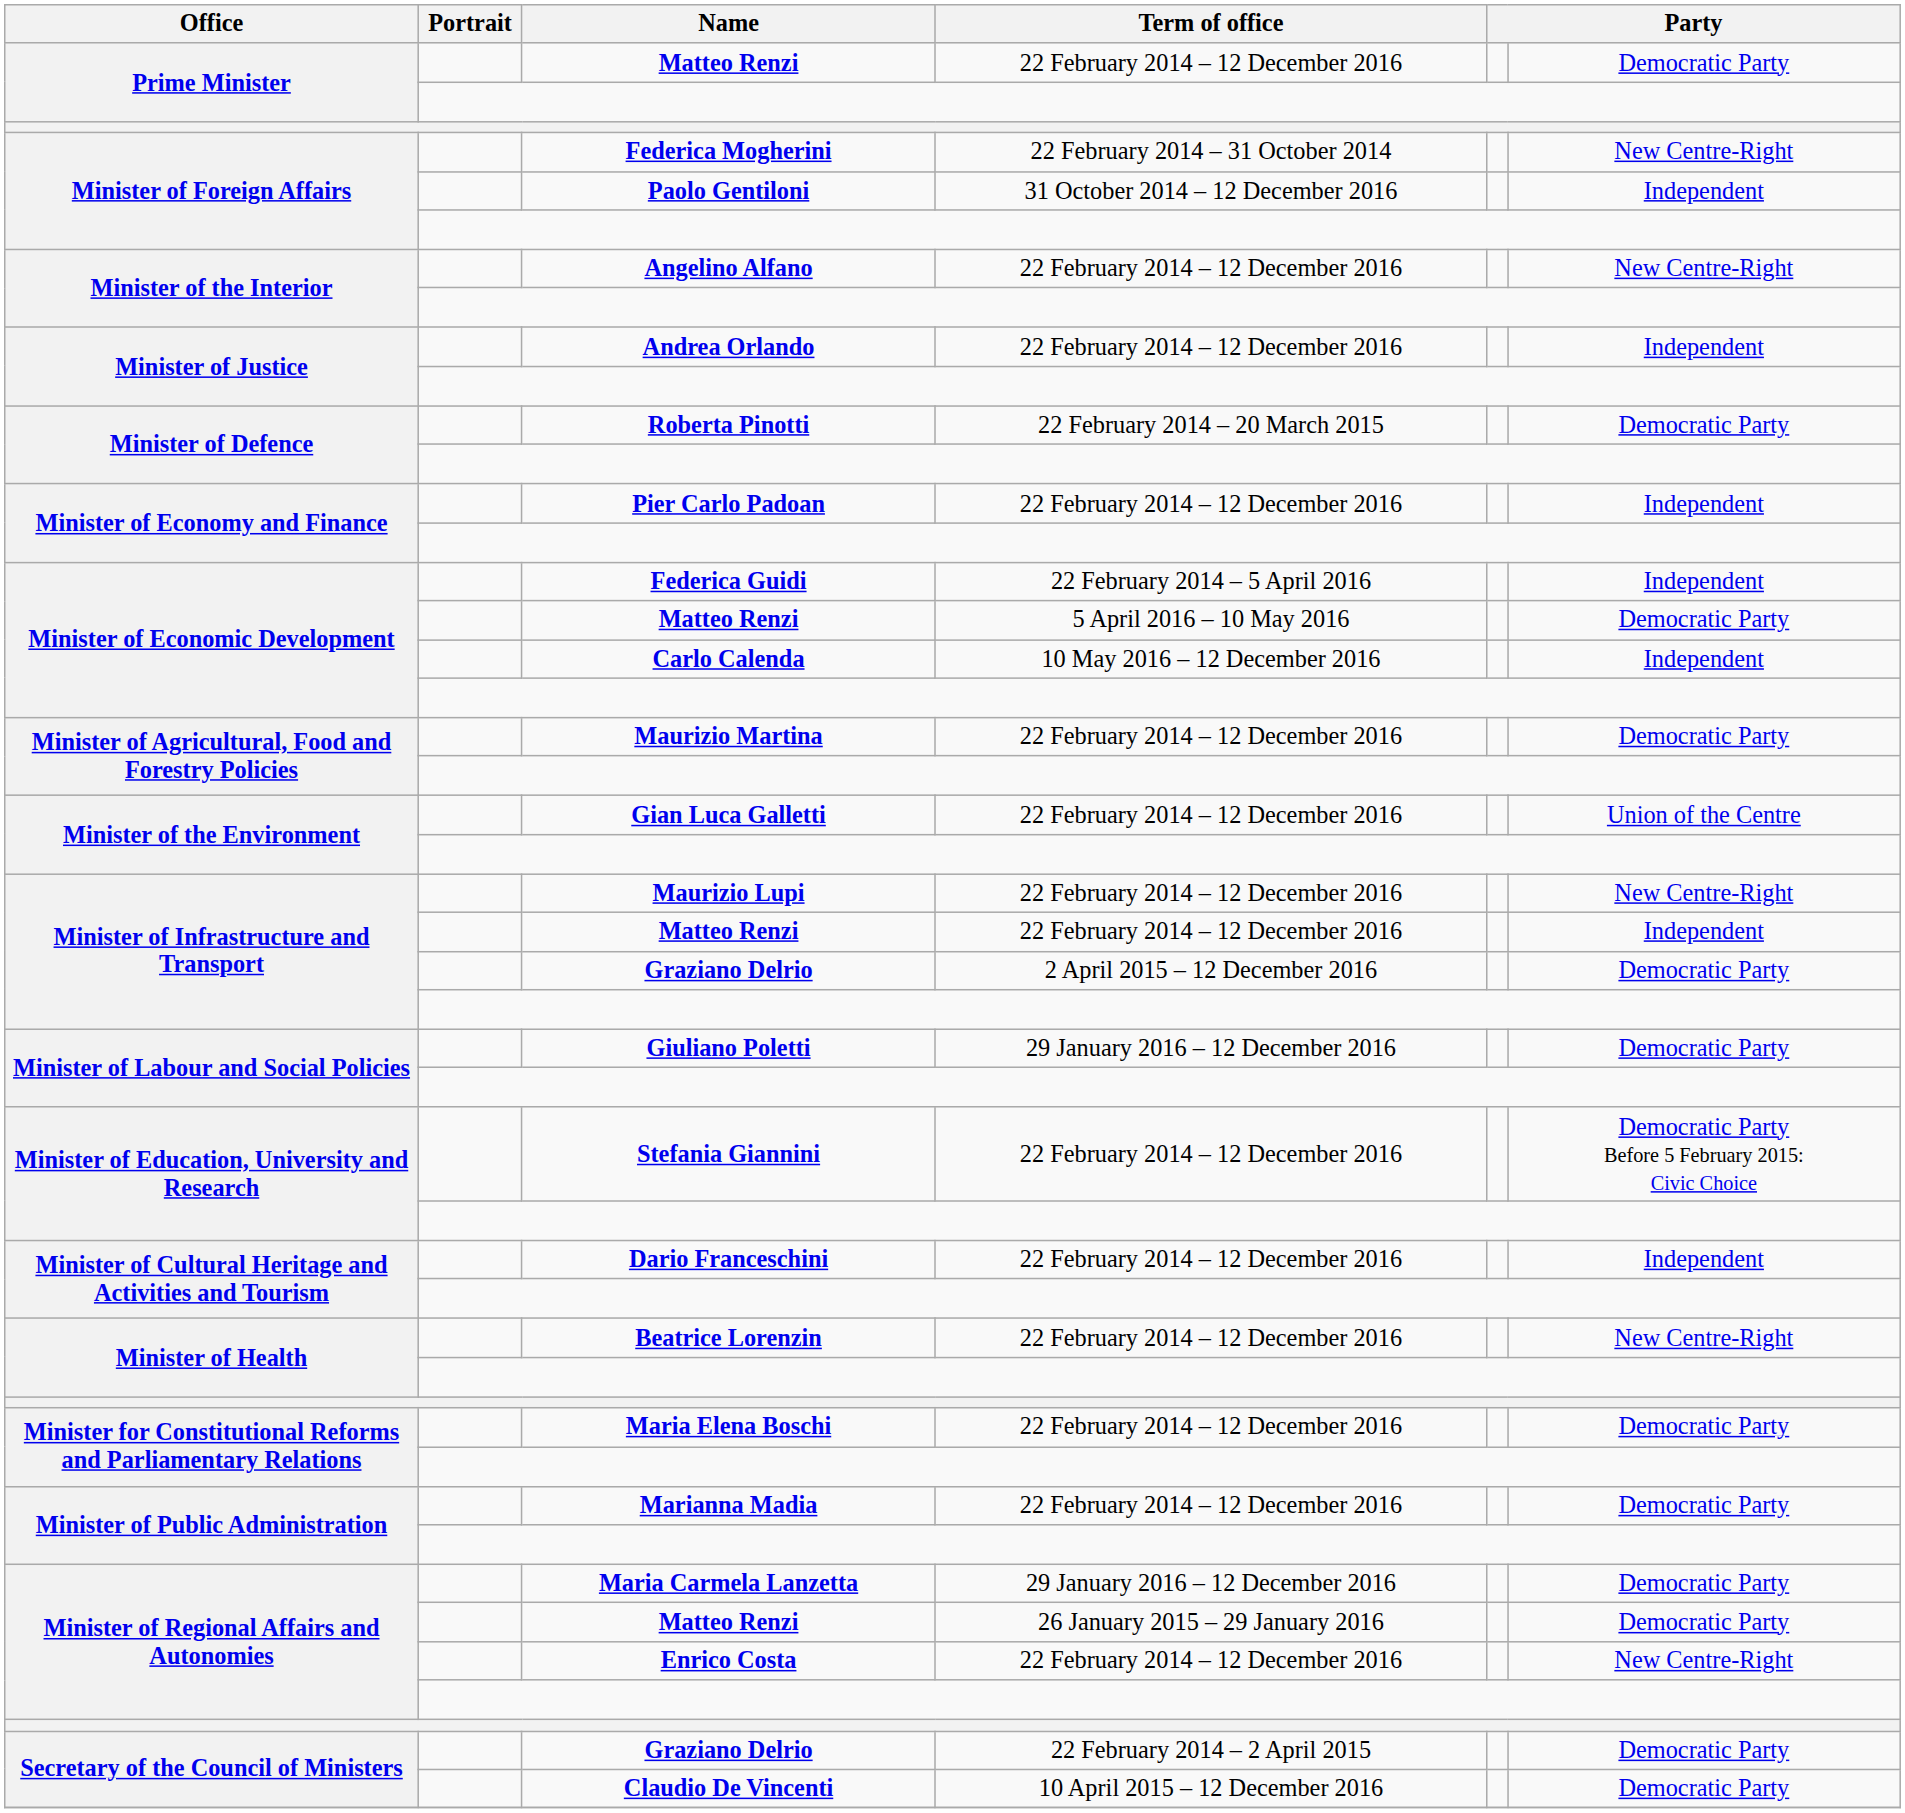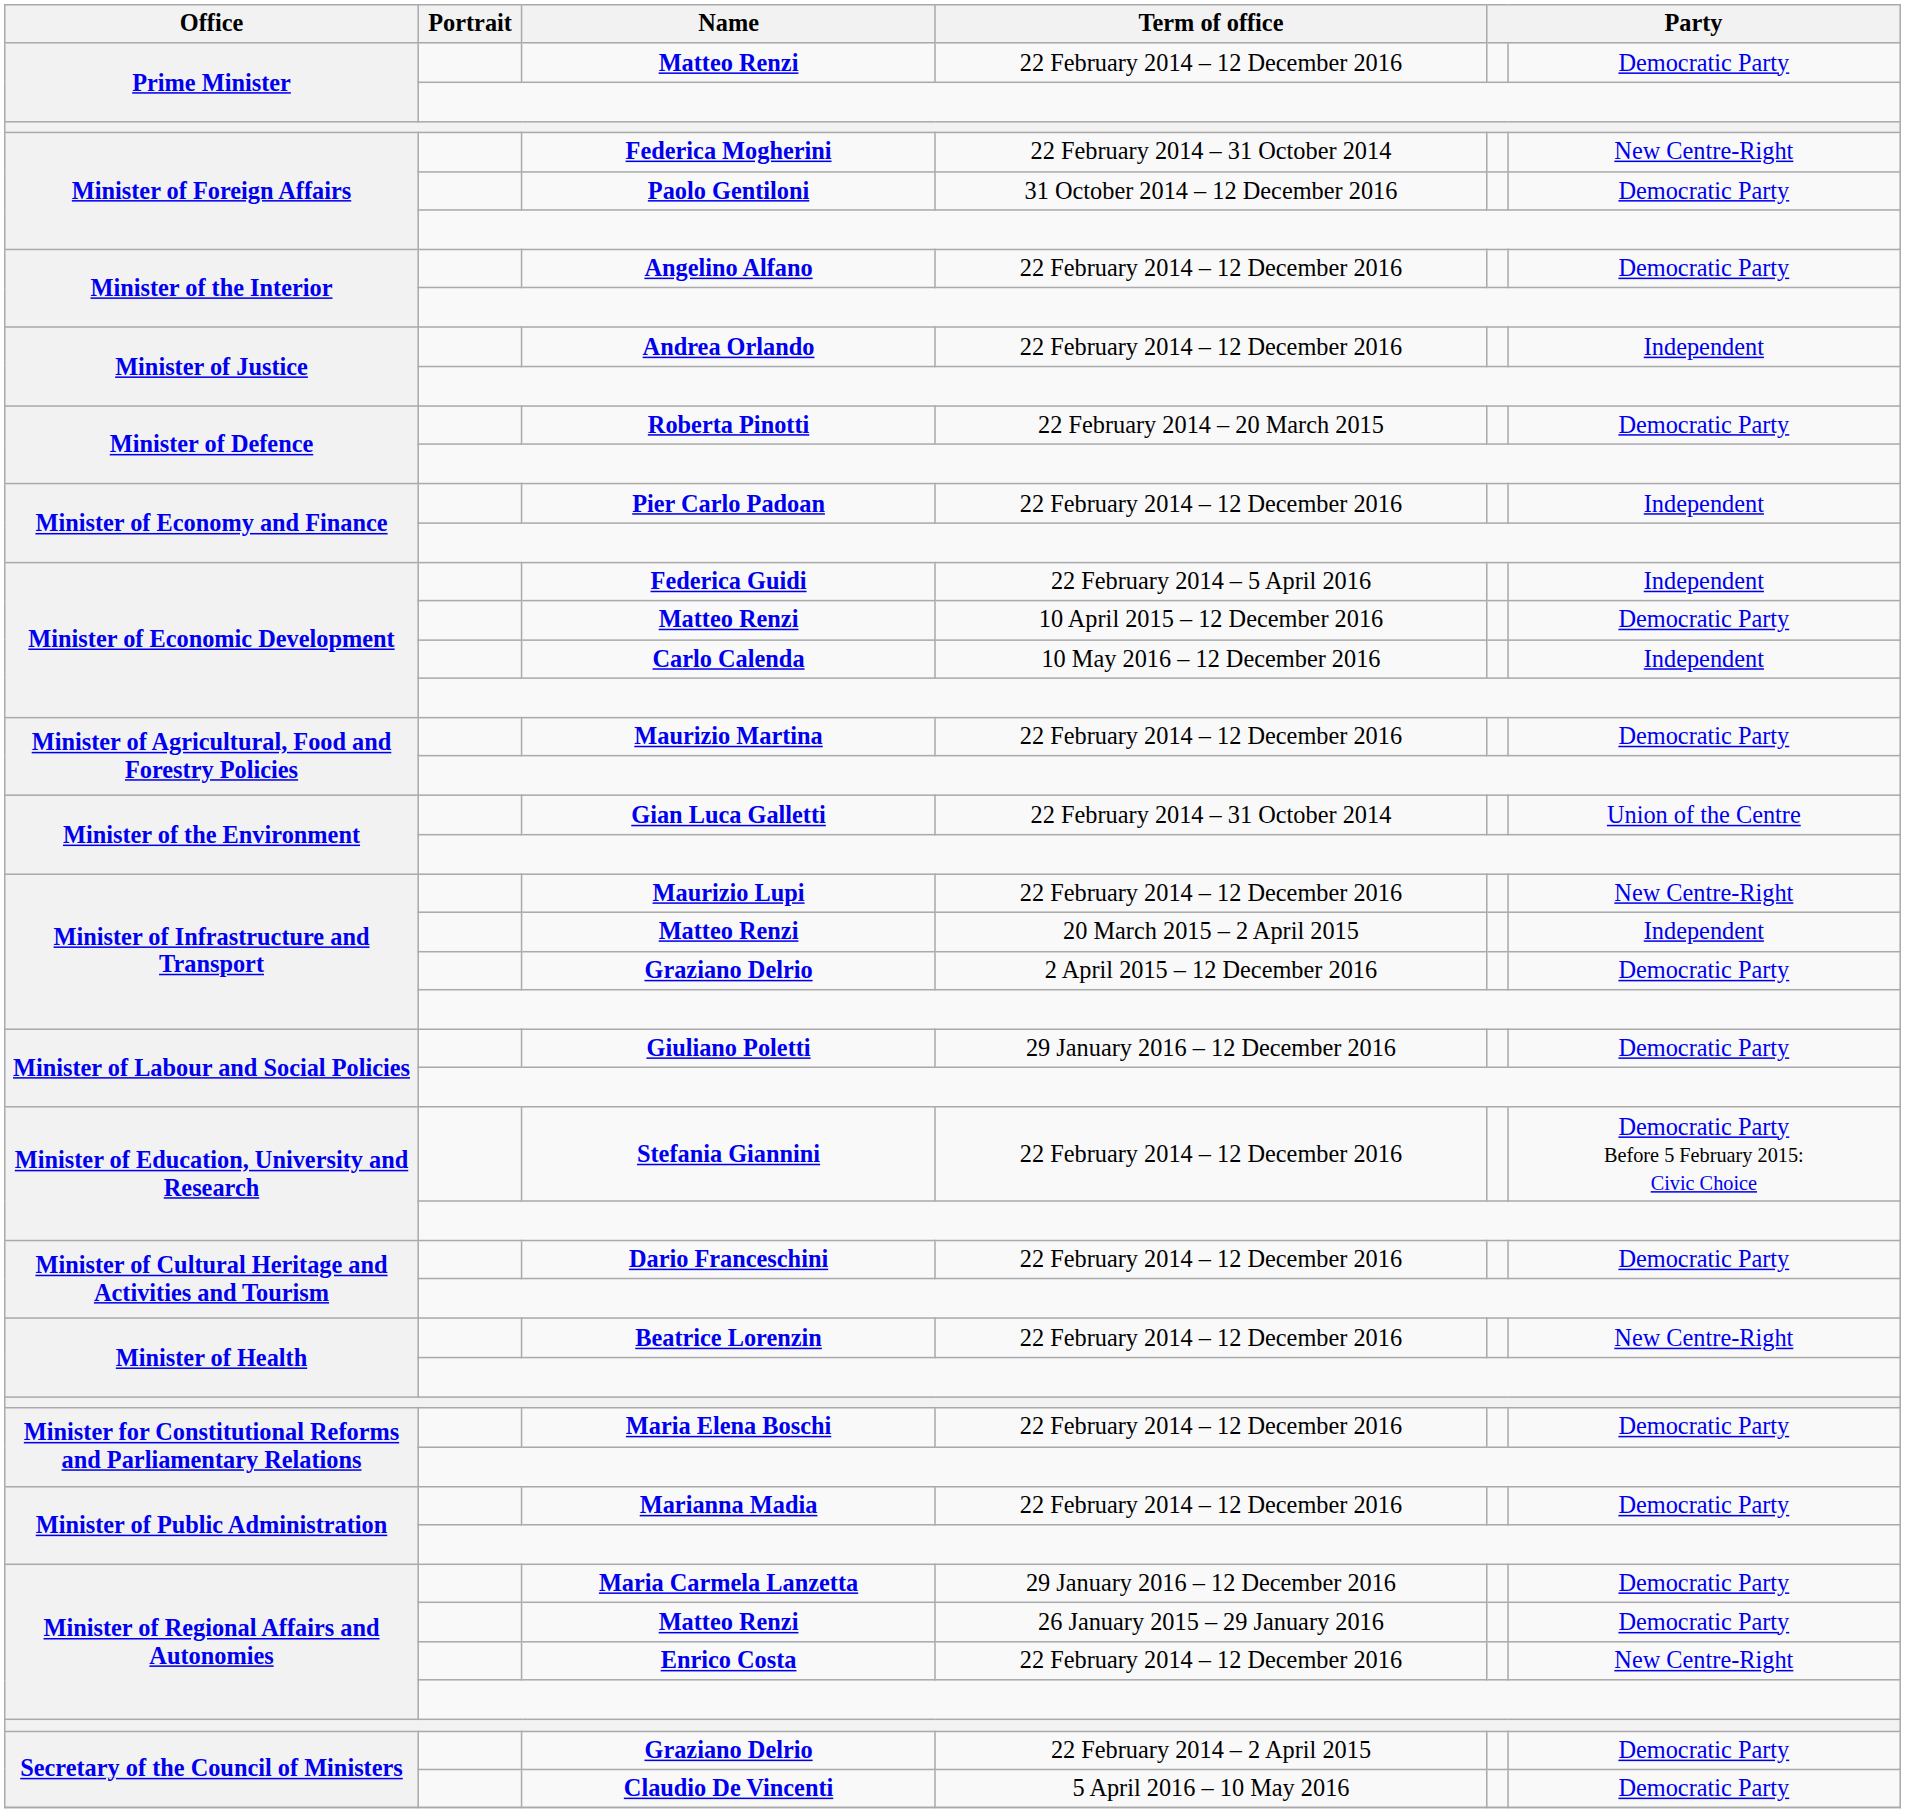(1704, 190) Independent -> (1704, 190) Democratic Party
(1704, 268) New Centre-Right -> (1704, 268) Democratic Party
(1211, 619) 5 April 2016 – 10 May 2016 -> (1211, 619) 10 April 2015 – 12 December 2016
(1211, 814) 22 February 2014 – 12 December 2016 -> (1211, 814) 22 February 2014 – 31 October 2014
(1211, 931) 22 February 2014 – 12 December 2016 -> (1211, 931) 20 March 2015 – 2 April 2015
(1704, 1259) Independent -> (1704, 1259) Democratic Party
(1211, 1788) 10 April 2015 – 12 December 2016 -> (1211, 1788) 5 April 2016 – 10 May 2016
